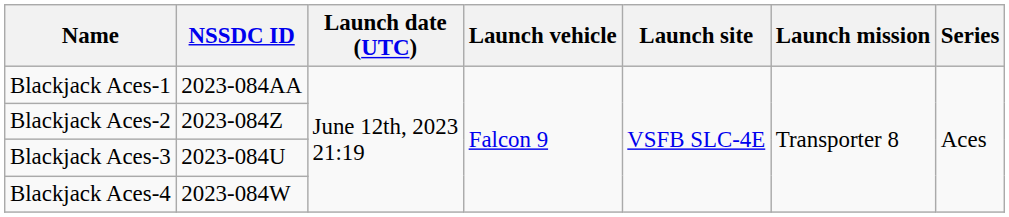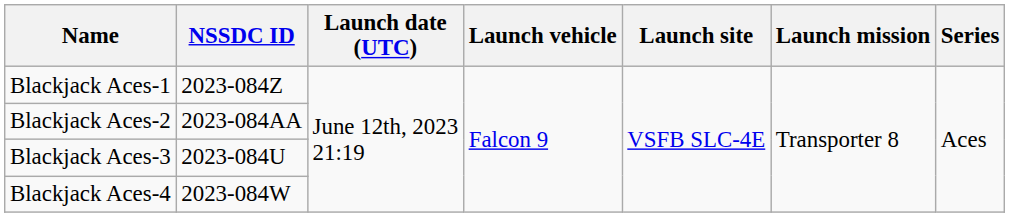(242, 84) 2023-084AA -> (232, 84) 2023-084Z
(232, 120) 2023-084Z -> (242, 120) 2023-084AA
